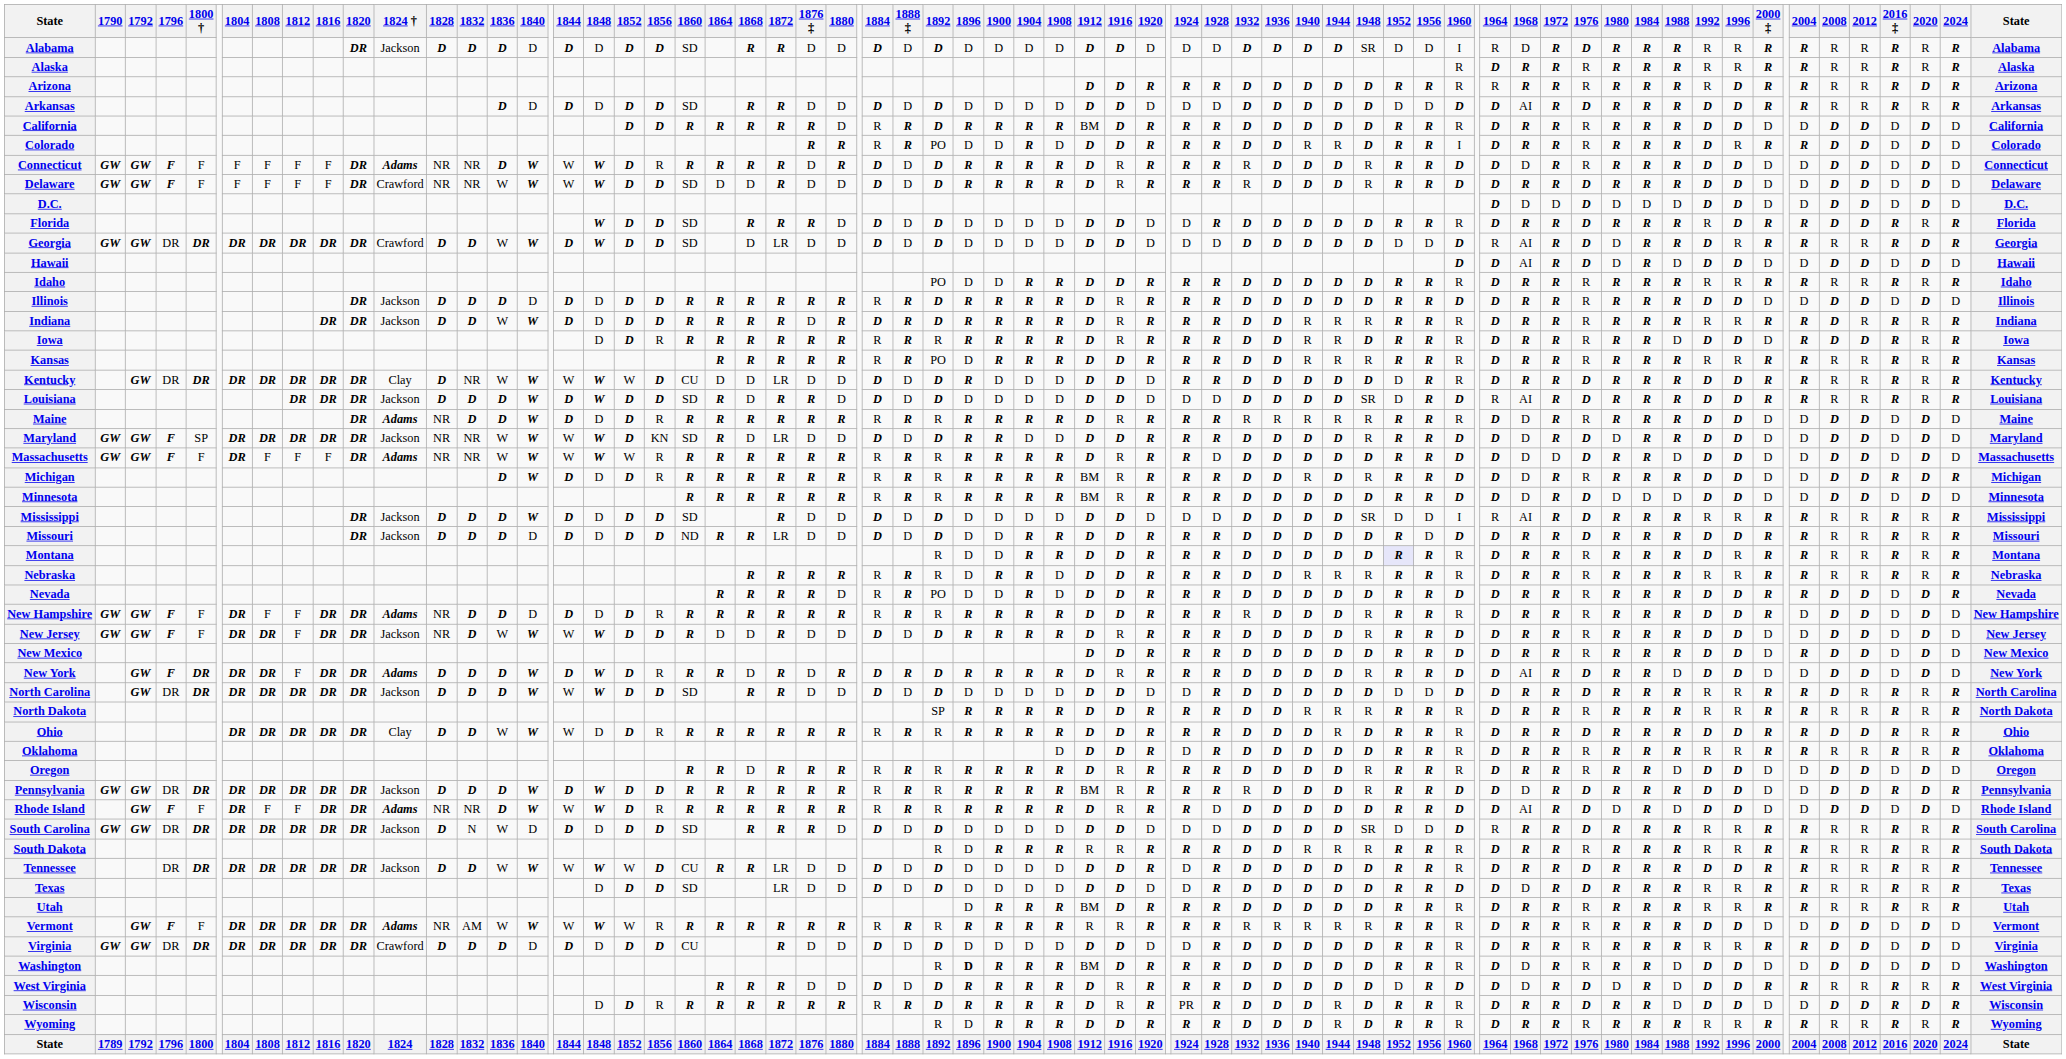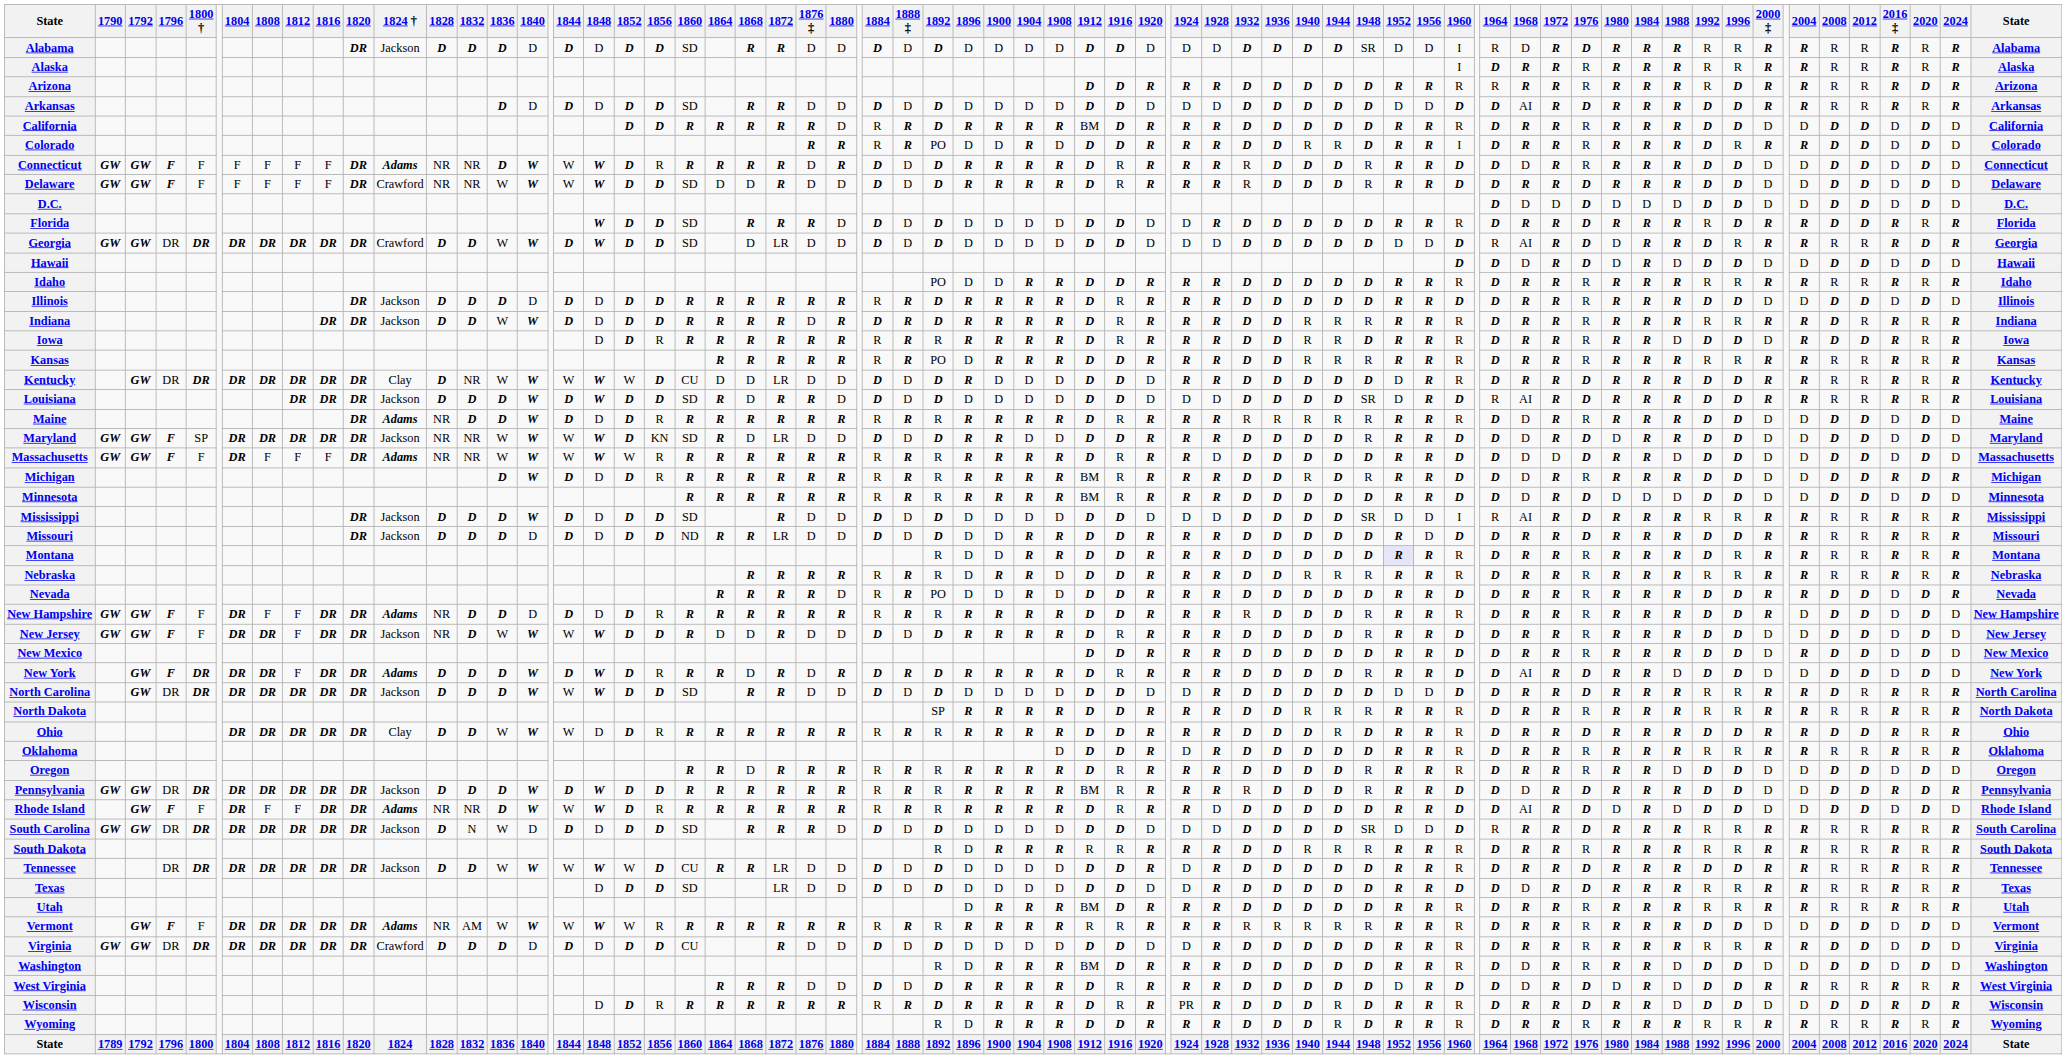(1459, 67) R -> (1459, 67) I
(1526, 262) AI -> (1526, 262) D
(968, 965) bold -> (968, 965) normal
